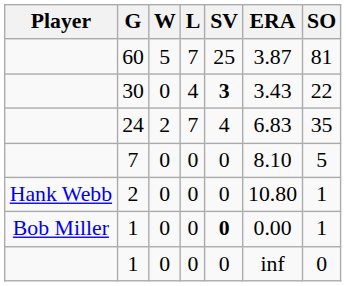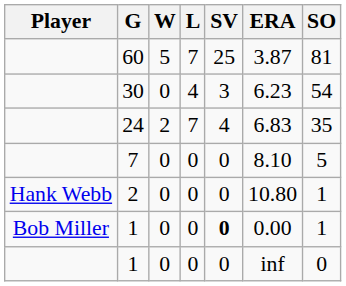(224, 90) bold -> (224, 90) normal
(273, 90) 3.43 -> (273, 90) 6.23
(322, 90) 22 -> (322, 90) 54
